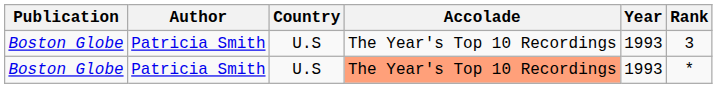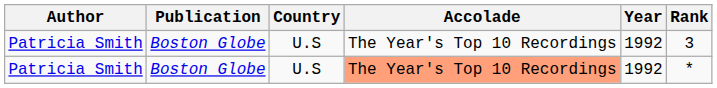columns swapped: (66, 18) <-> (198, 18)
(643, 44) 1993 -> (643, 44) 1992
(643, 70) 1993 -> (643, 70) 1992
